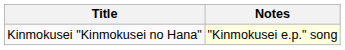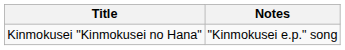(273, 34) lightyellow background -> (273, 34) no background
